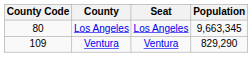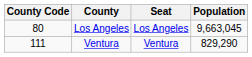(219, 28) 9,663,345 -> (219, 28) 9,663,045
(38, 44) 109 -> (38, 44) 111
